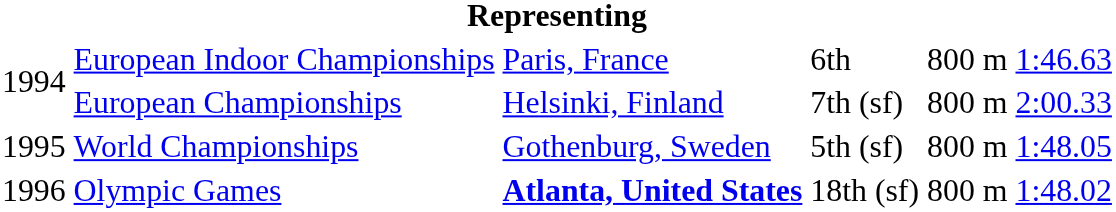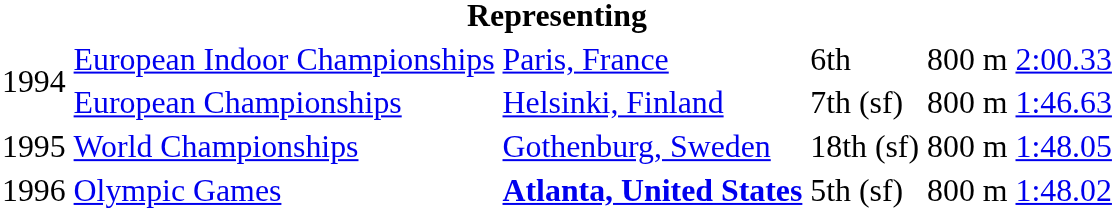(1064, 59) 1:46.63 -> (1064, 59) 2:00.33
(1064, 102) 2:00.33 -> (1064, 102) 1:46.63
(857, 146) 5th (sf) -> (865, 146) 18th (sf)
(865, 190) 18th (sf) -> (857, 190) 5th (sf)
